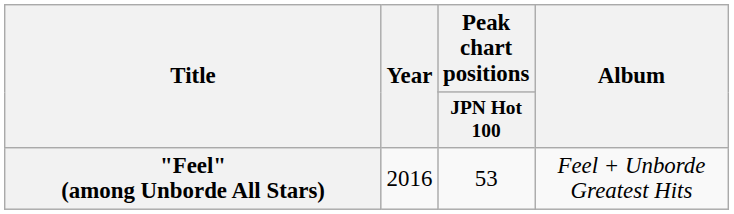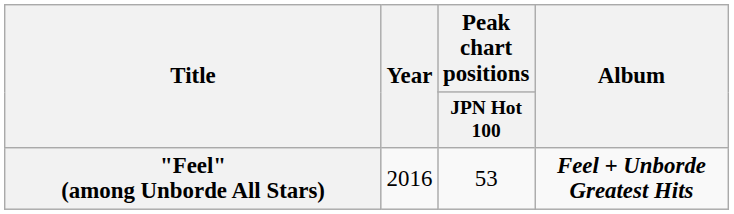(631, 178) normal -> (631, 178) bold
